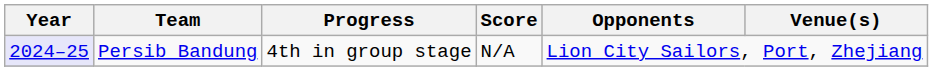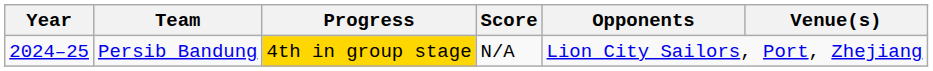(49, 51) lavender background -> (49, 51) no background
(369, 51) no background -> (369, 51) gold background
